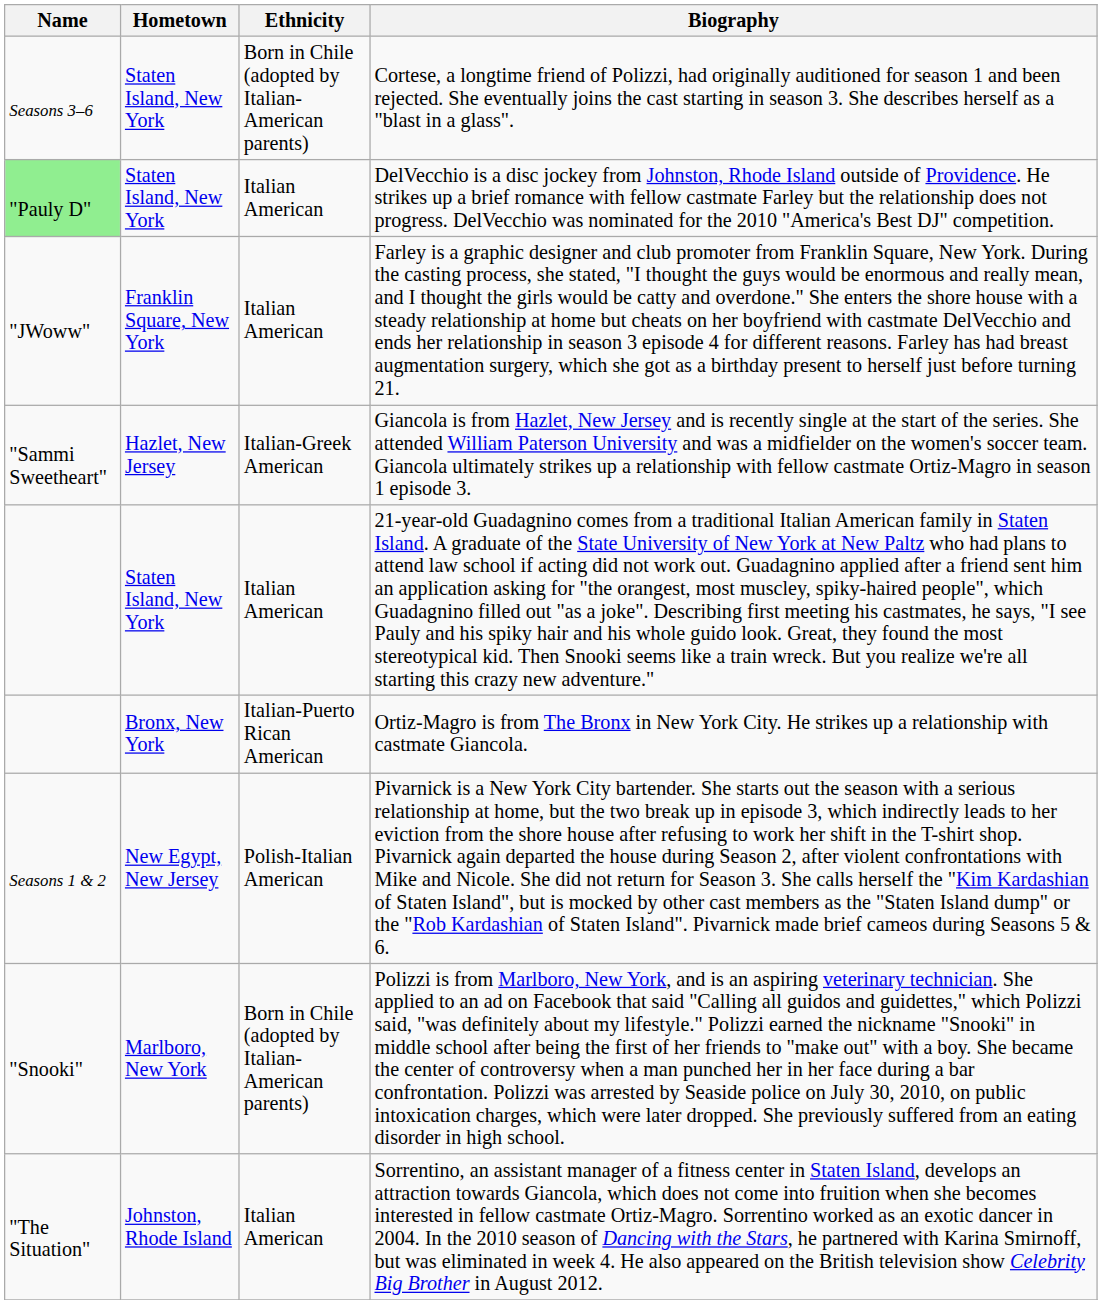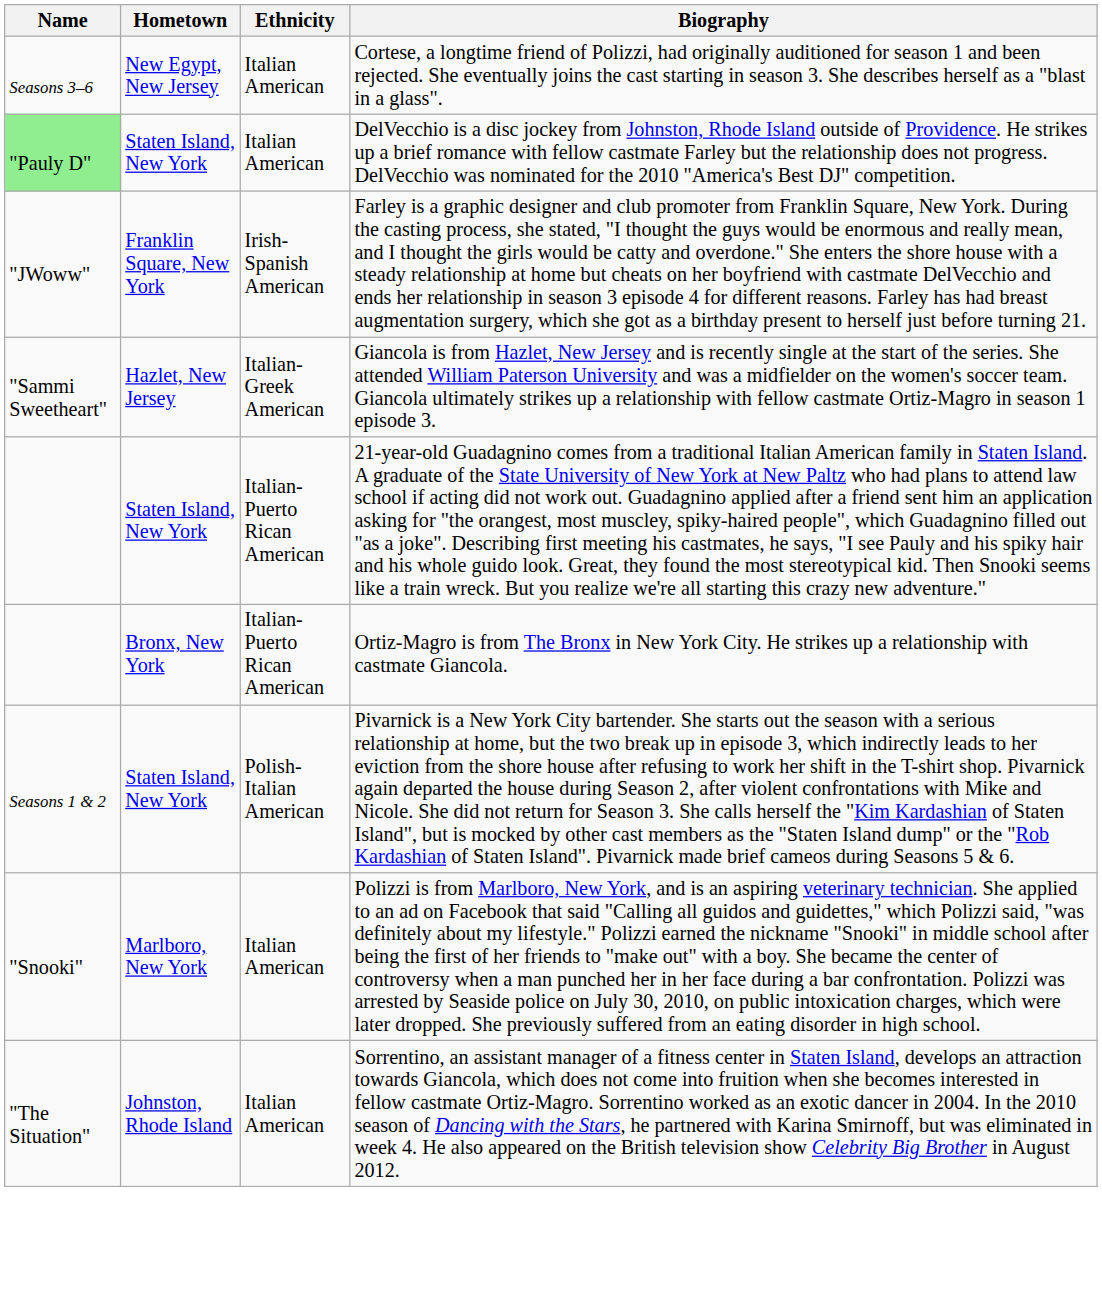(174, 97) Staten Island, New York -> (173, 75) New Egypt, New Jersey
(299, 97) Born in Chile (adopted by Italian-American parents) -> (284, 75) Italian American
(284, 320) Italian American -> (284, 263) Irish-Spanish American
(284, 599) Italian American -> (284, 520) Italian-Puerto Rican American
(173, 867) New Egypt, New Jersey -> (180, 788) Staten Island, New York
(299, 1058) Born in Chile (adopted by Italian-American parents) -> (284, 956) Italian American
